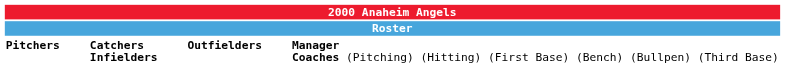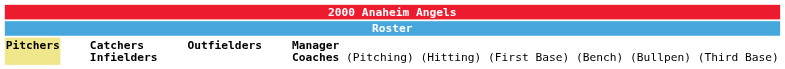(33, 45) no background -> (33, 45) khaki background
